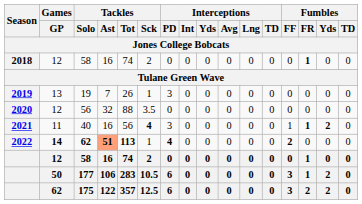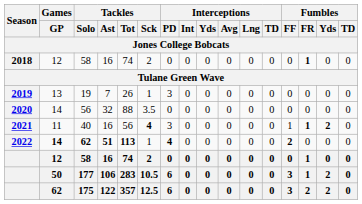(57, 110) 12 -> (57, 110) 14
(108, 142) lightsalmon background -> (108, 142) no background
